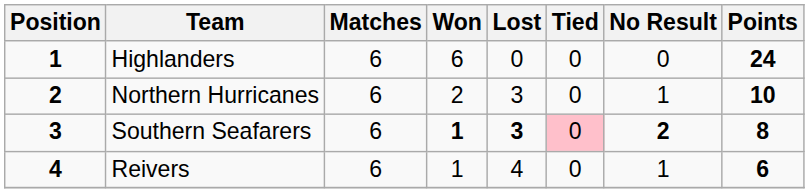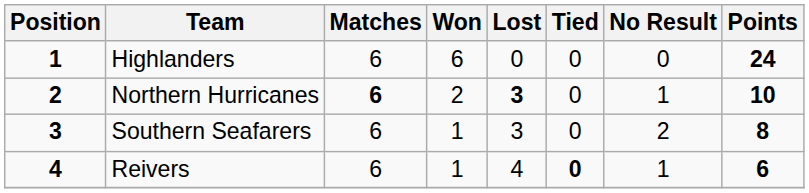(376, 95) normal -> (376, 95) bold
(517, 95) normal -> (517, 95) bold
(457, 132) bold -> (457, 132) normal
(517, 132) bold -> (517, 132) normal
(575, 132) pink background -> (575, 132) no background
(663, 132) bold -> (663, 132) normal
(575, 168) normal -> (575, 168) bold
